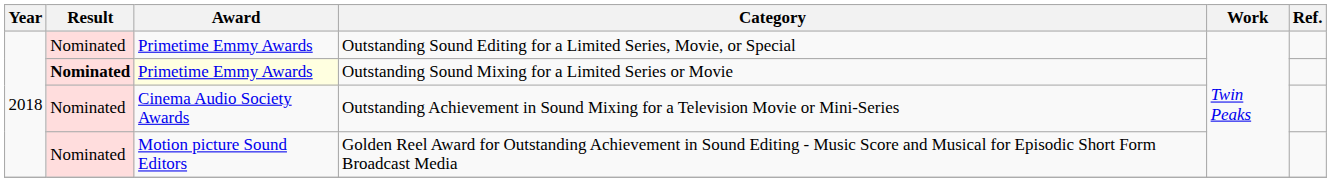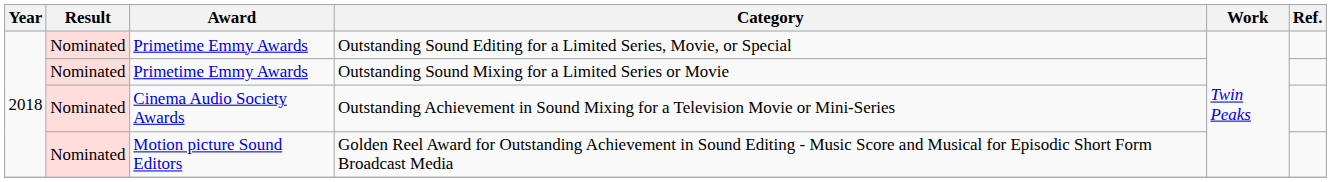(90, 71) bold -> (88, 71) normal
(225, 71) lightyellow background -> (221, 71) no background
